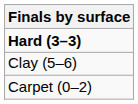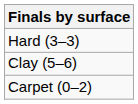(45, 40) bold -> (44, 40) normal
